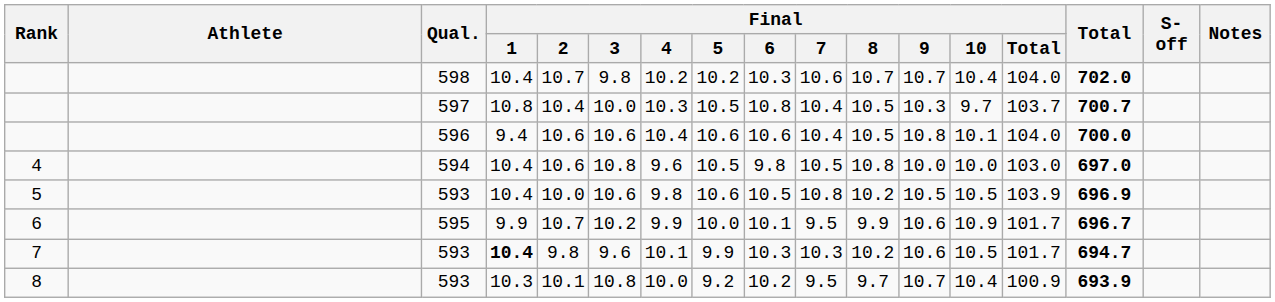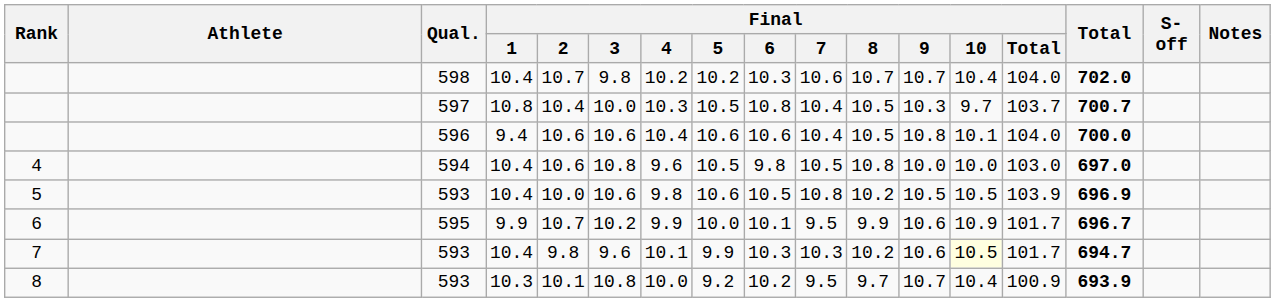(512, 253) bold -> (512, 253) normal
(976, 253) no background -> (976, 253) lightyellow background
